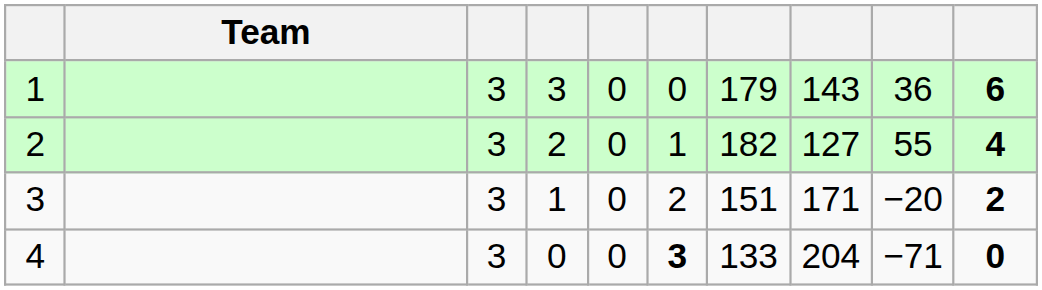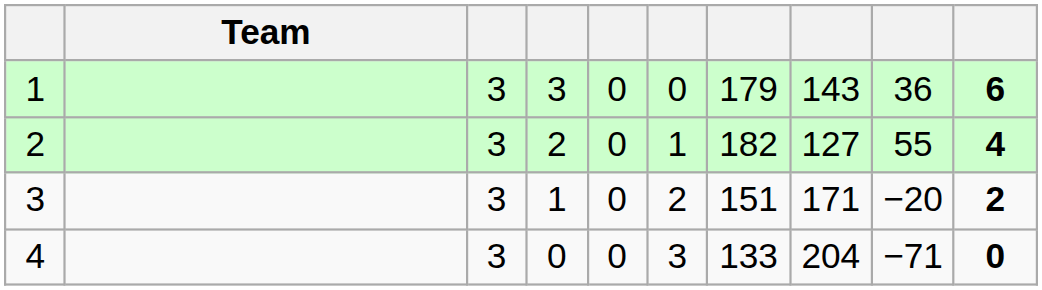(677, 255) bold -> (677, 255) normal
